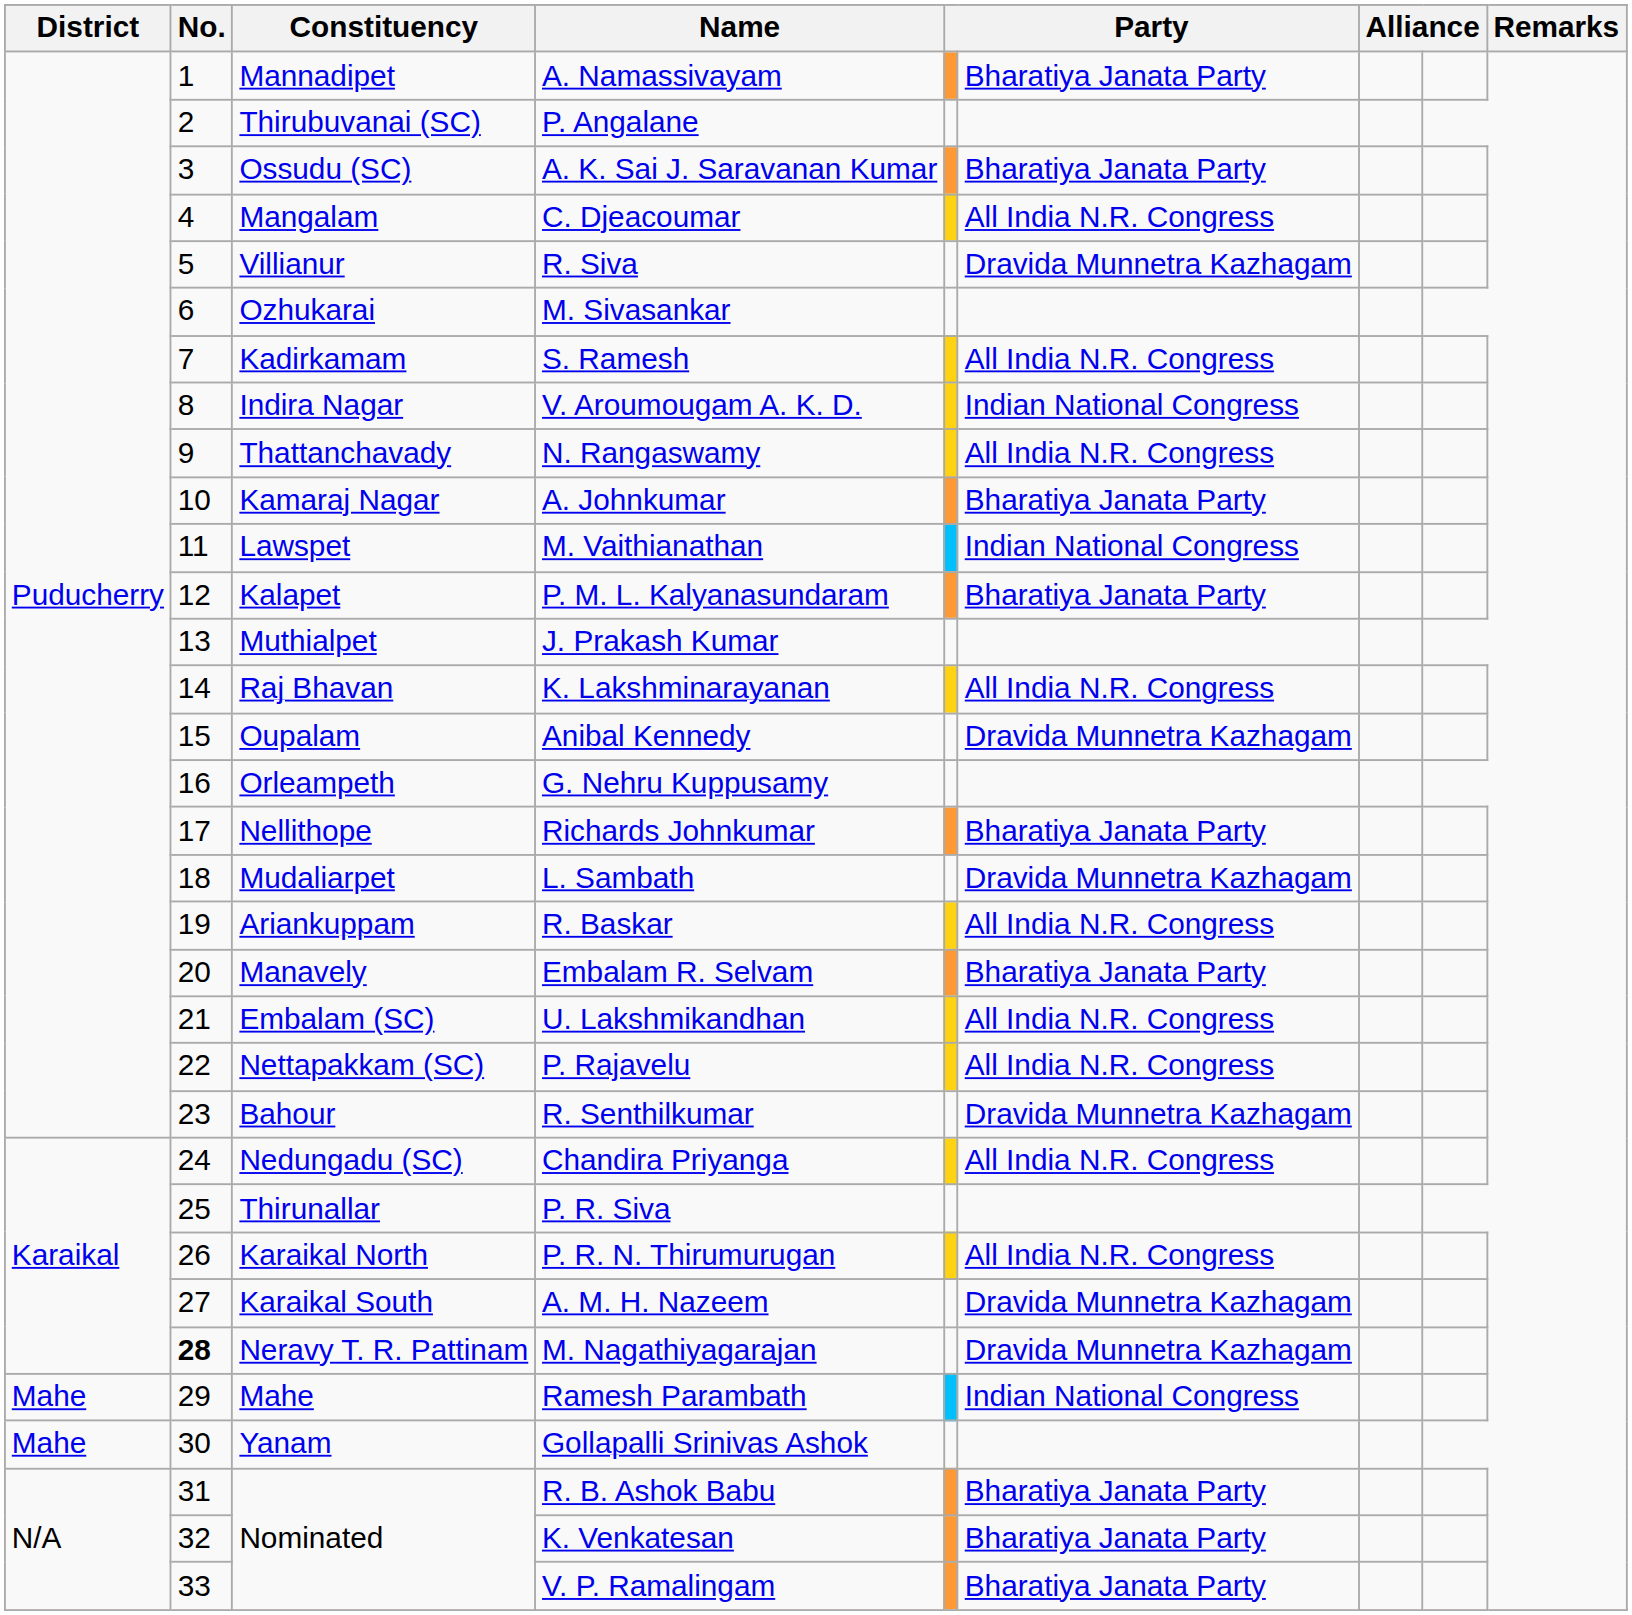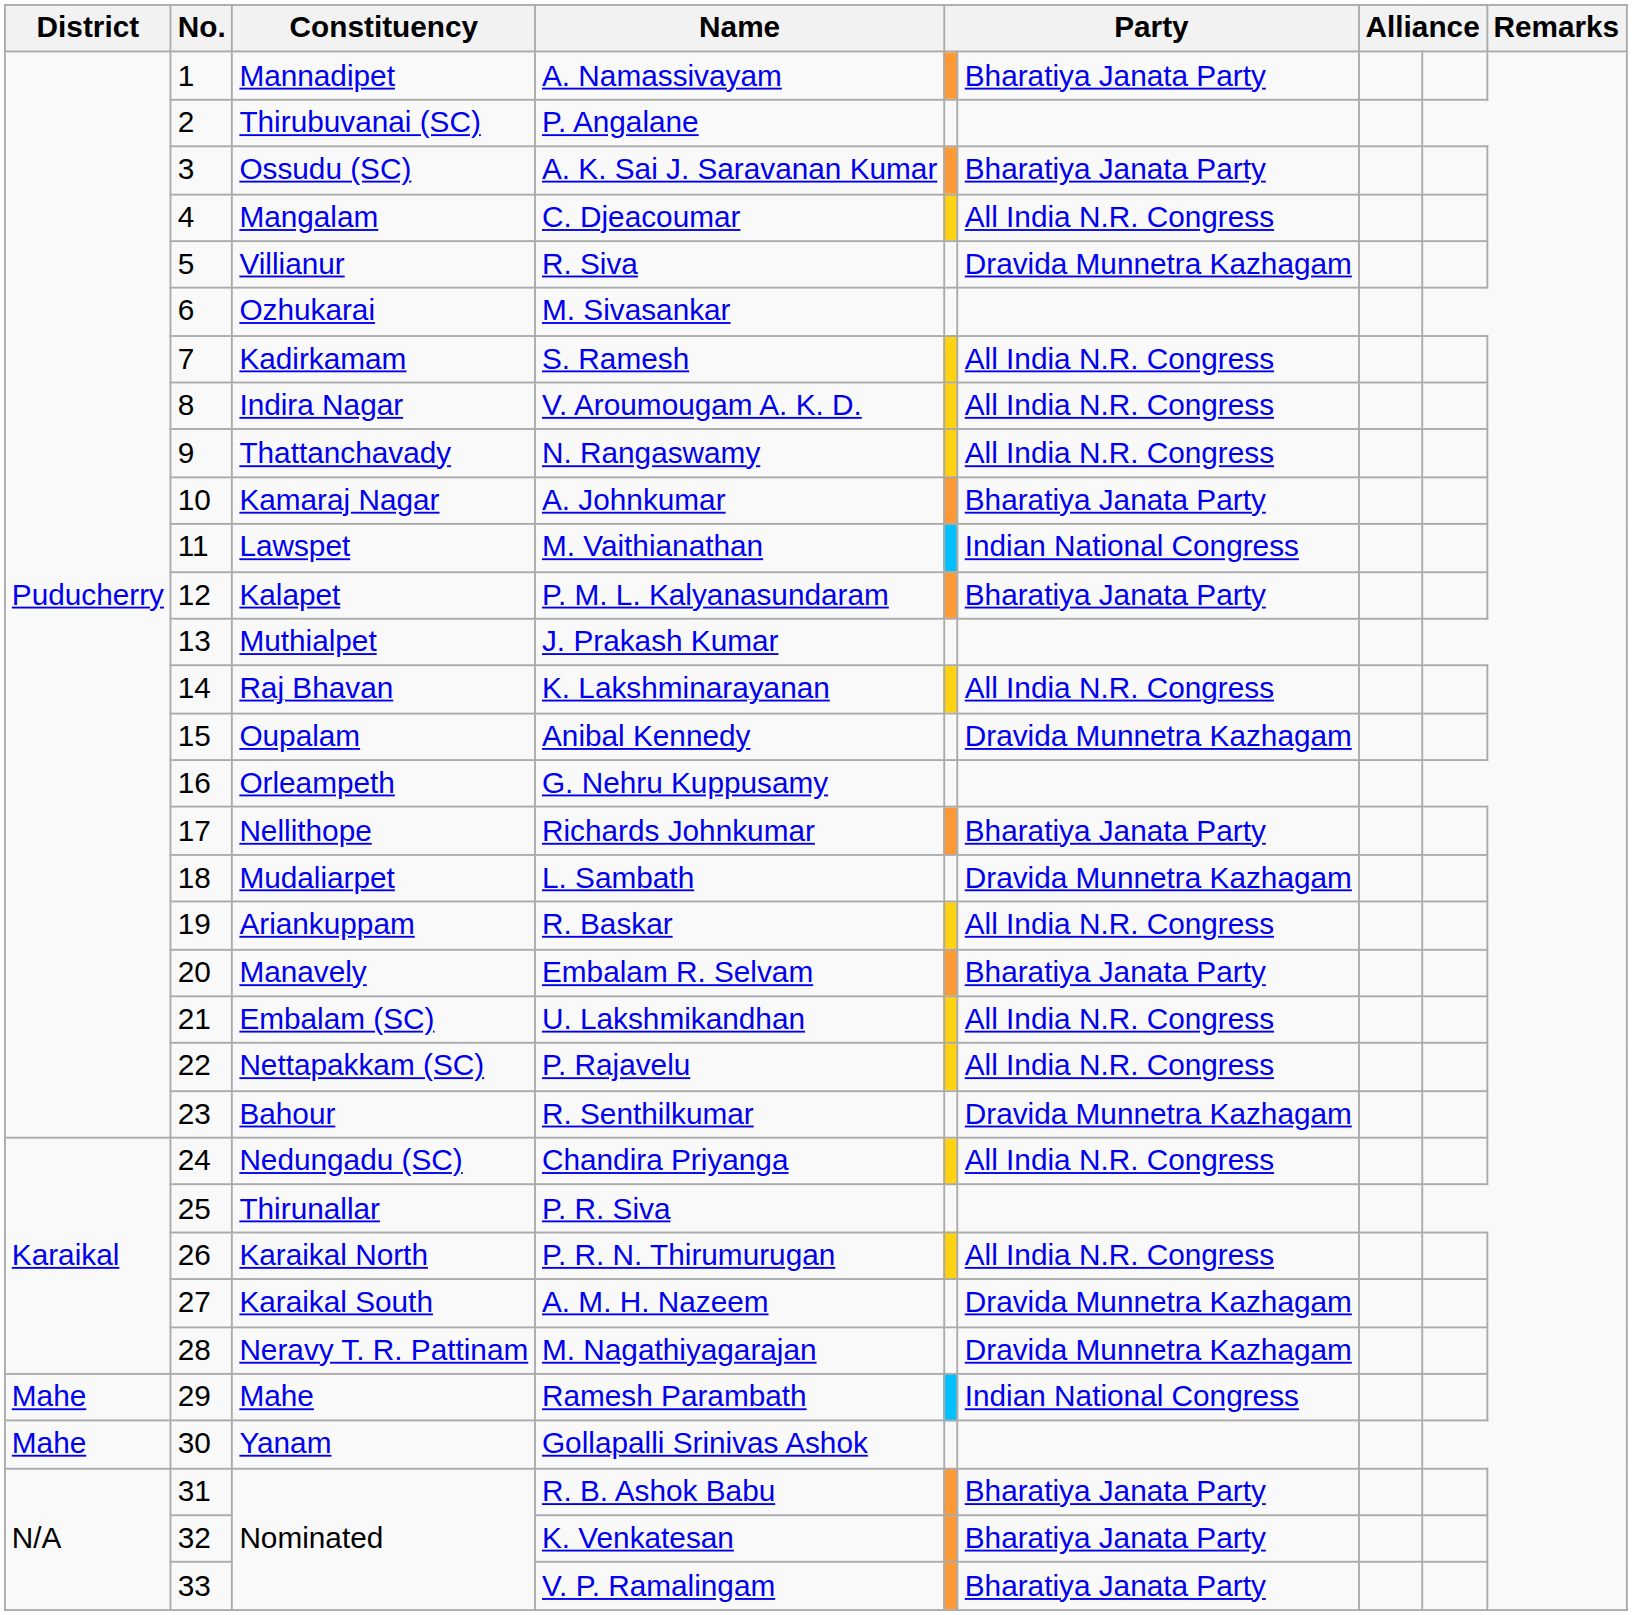(1132, 405) Indian National Congress -> (1119, 405) All India N.R. Congress
(194, 1349) bold -> (194, 1349) normal
